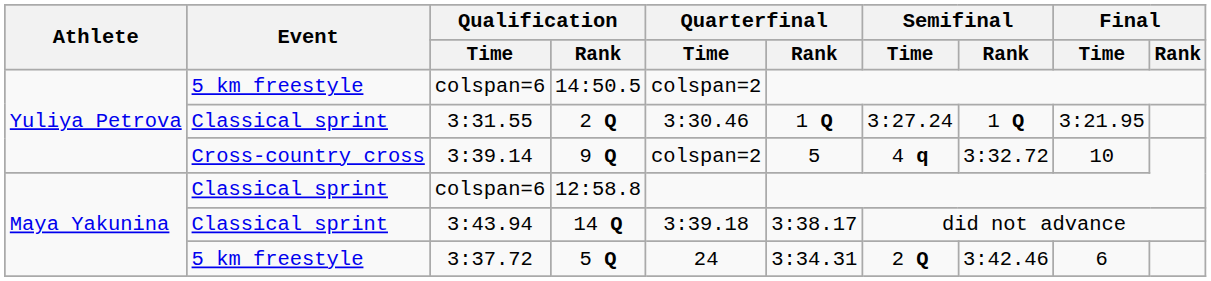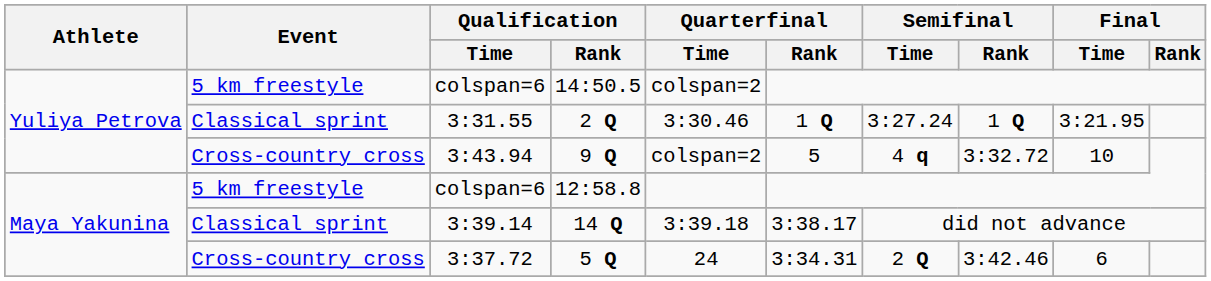(490, 155) 3:39.14 -> (490, 155) 3:43.94
(290, 190) Classical sprint -> (278, 190) 5 km freestyle
(490, 224) 3:43.94 -> (490, 224) 3:39.14
(278, 259) 5 km freestyle -> (308, 259) Cross-country cross
